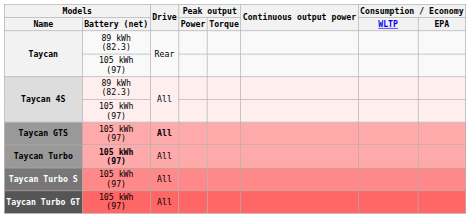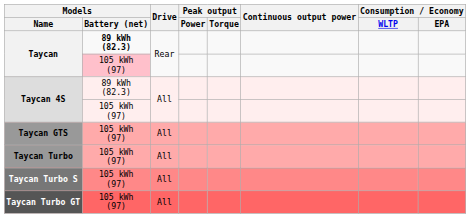(116, 42) normal -> (116, 42) bold
(116, 65) no background -> (116, 65) pink background
(164, 134) bold -> (164, 134) normal
(116, 156) bold -> (116, 156) normal
